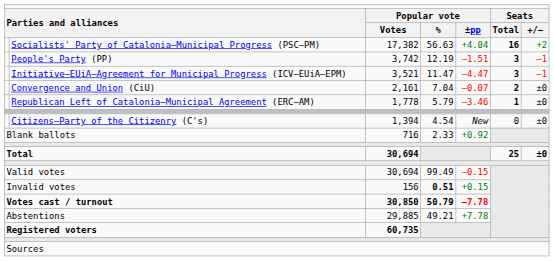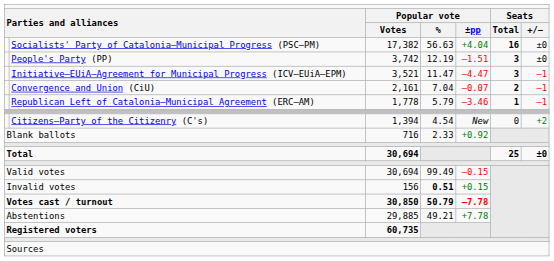(542, 45) +2 -> (542, 45) ±0
(542, 59) –1 -> (542, 59) ±0
(542, 88) ±0 -> (542, 88) –1
(542, 102) ±0 -> (542, 102) –1
(542, 121) ±0 -> (542, 121) +2
